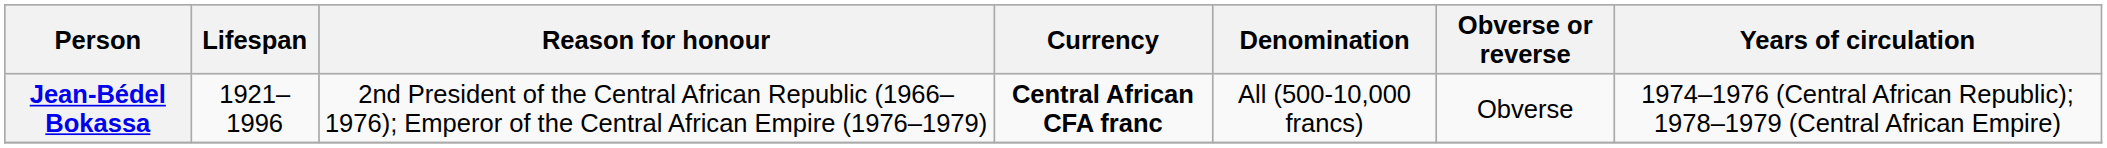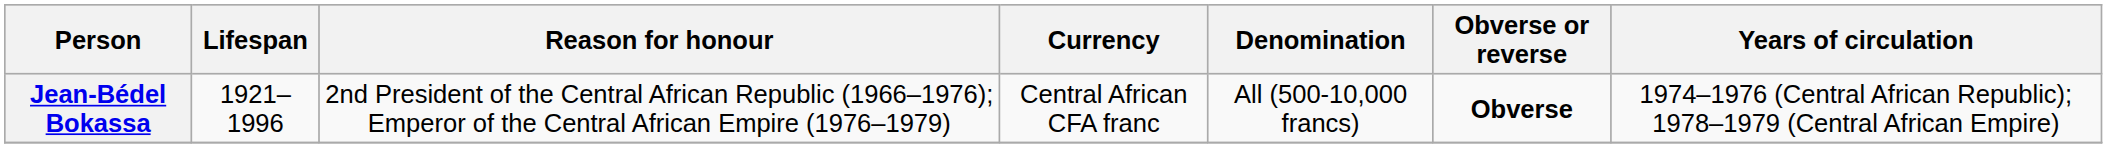(1103, 109) bold -> (1104, 109) normal
(1525, 109) normal -> (1522, 109) bold
